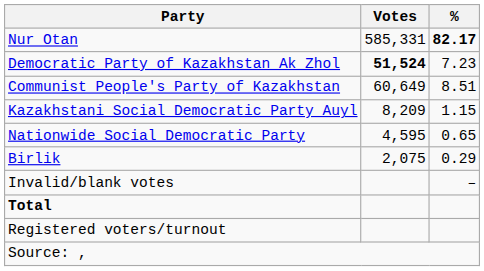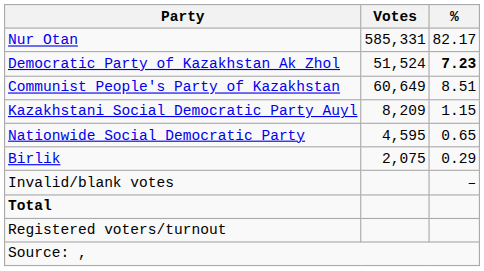(454, 40) bold -> (454, 40) normal
(399, 64) bold -> (399, 64) normal
(459, 64) normal -> (459, 64) bold
